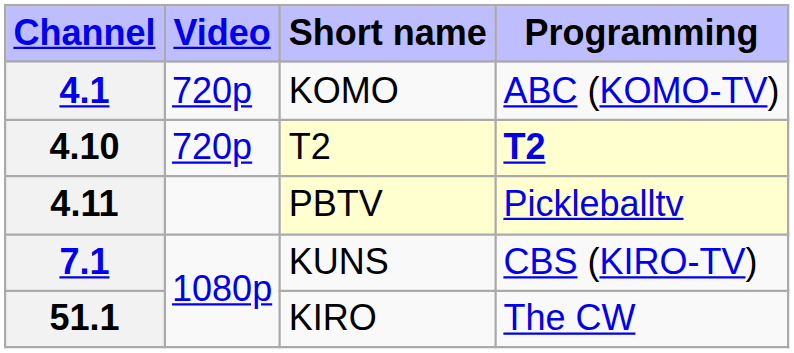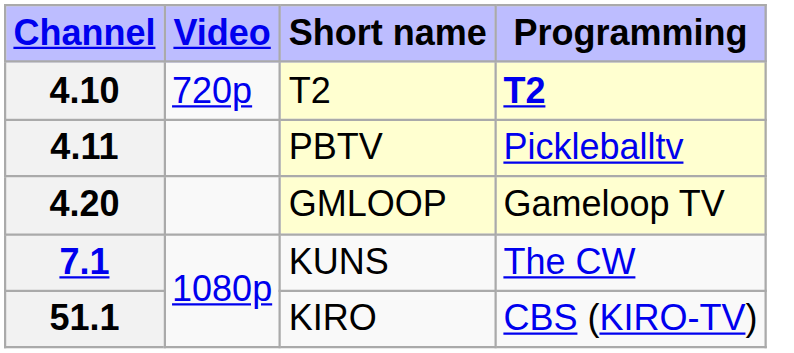- row: (84, 90)
+ row: (84, 204)
(630, 261) CBS (KIRO-TV) -> (569, 261) The CW
(569, 318) The CW -> (630, 318) CBS (KIRO-TV)
